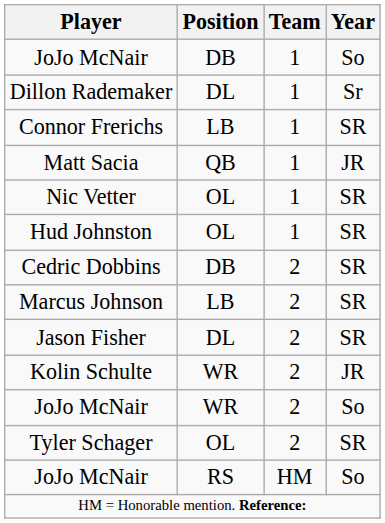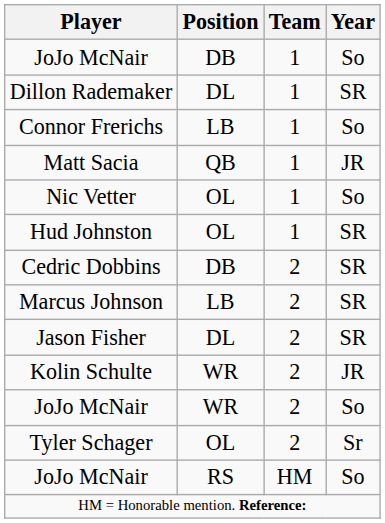(353, 92) Sr -> (353, 92) SR
(353, 127) SR -> (353, 127) So
(353, 197) SR -> (353, 197) So
(353, 442) SR -> (353, 442) Sr
